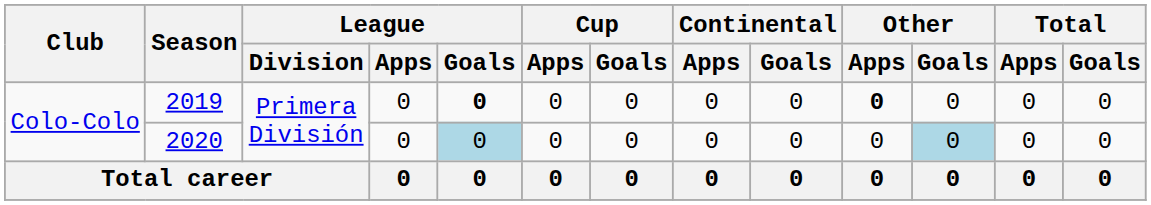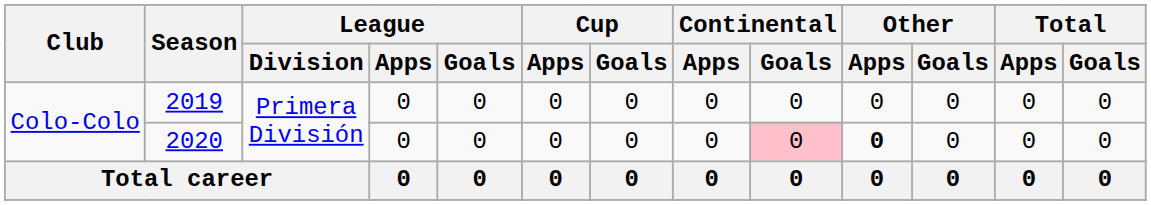(480, 102) bold -> (480, 102) normal
(877, 102) bold -> (877, 102) normal
(480, 141) lightblue background -> (480, 141) no background
(796, 141) no background -> (796, 141) pink background
(877, 141) normal -> (877, 141) bold
(953, 141) lightblue background -> (953, 141) no background
